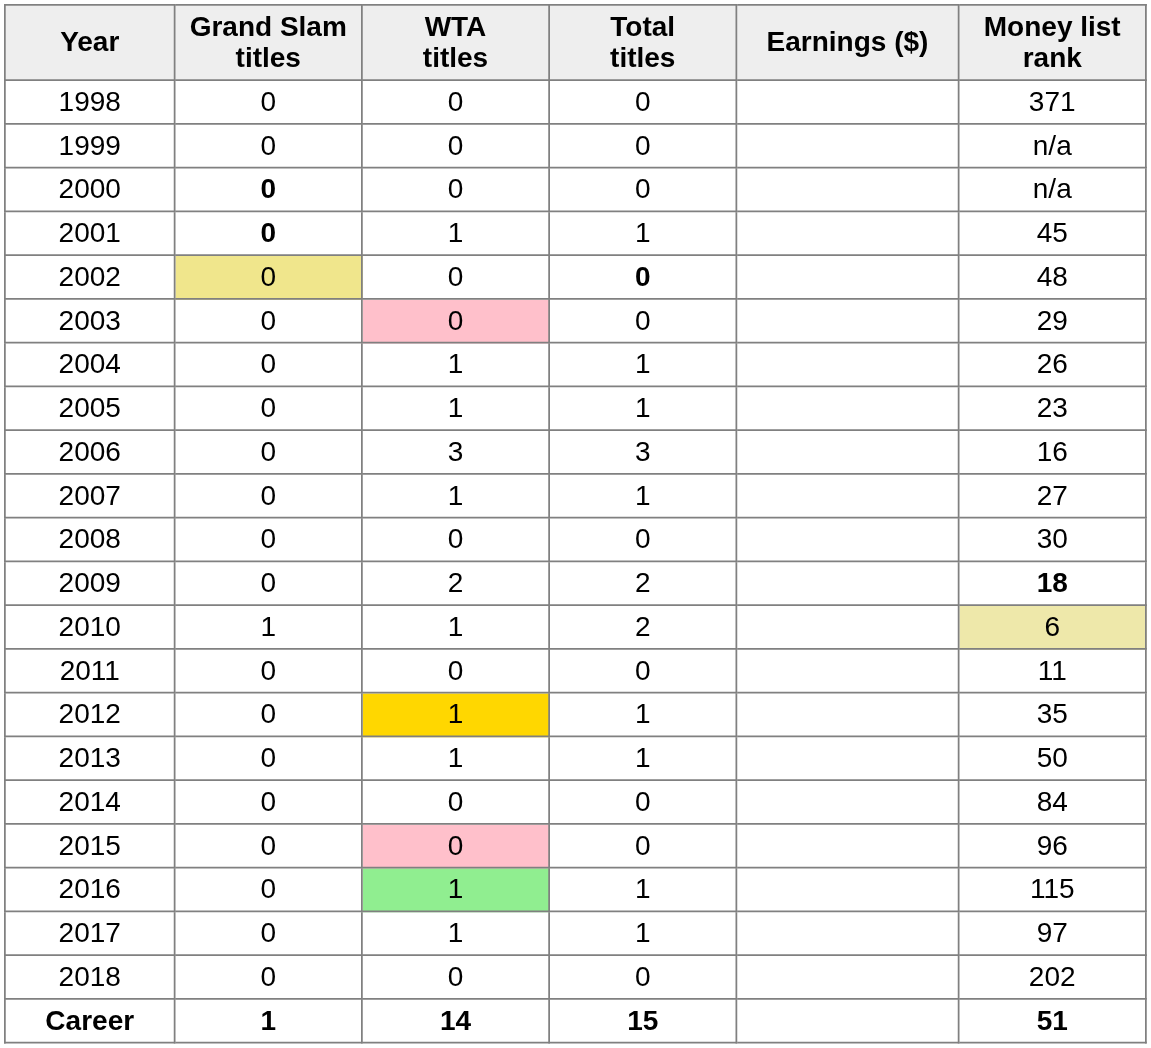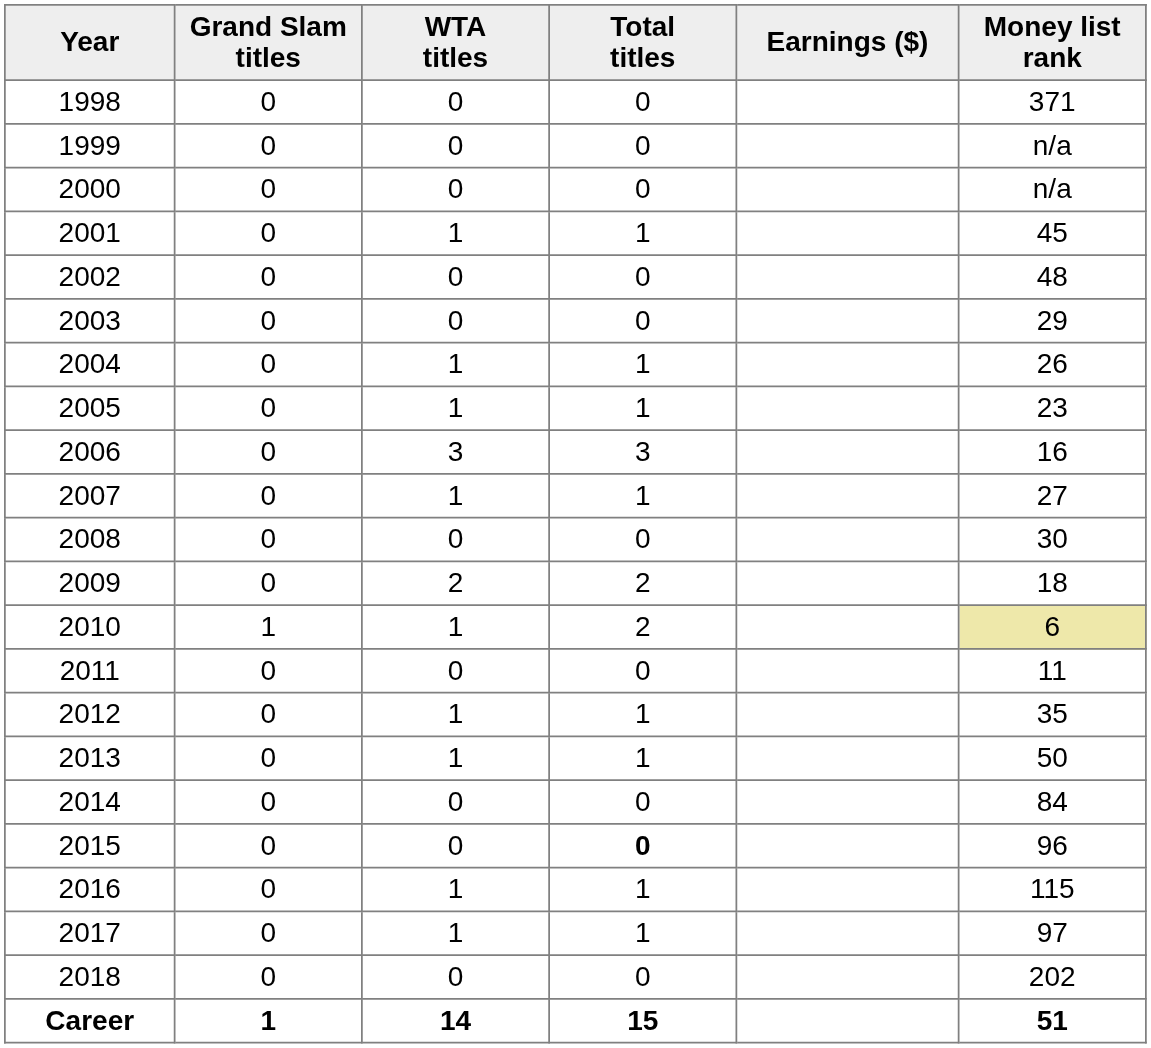(268, 189) bold -> (268, 189) normal
(268, 232) bold -> (268, 232) normal
(268, 276) khaki background -> (268, 276) no background
(643, 276) bold -> (643, 276) normal
(456, 320) pink background -> (456, 320) no background
(1052, 582) bold -> (1052, 582) normal
(456, 714) gold background -> (456, 714) no background
(456, 845) pink background -> (456, 845) no background
(643, 845) normal -> (643, 845) bold
(456, 889) lightgreen background -> (456, 889) no background
